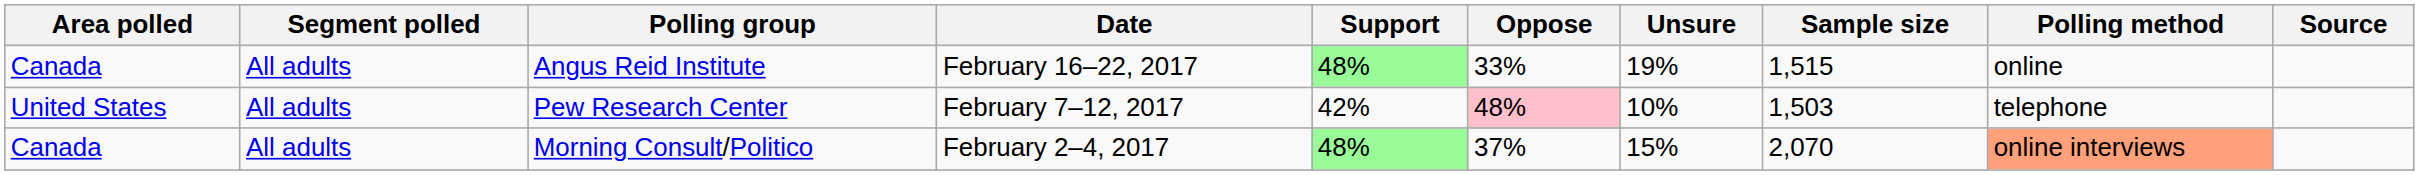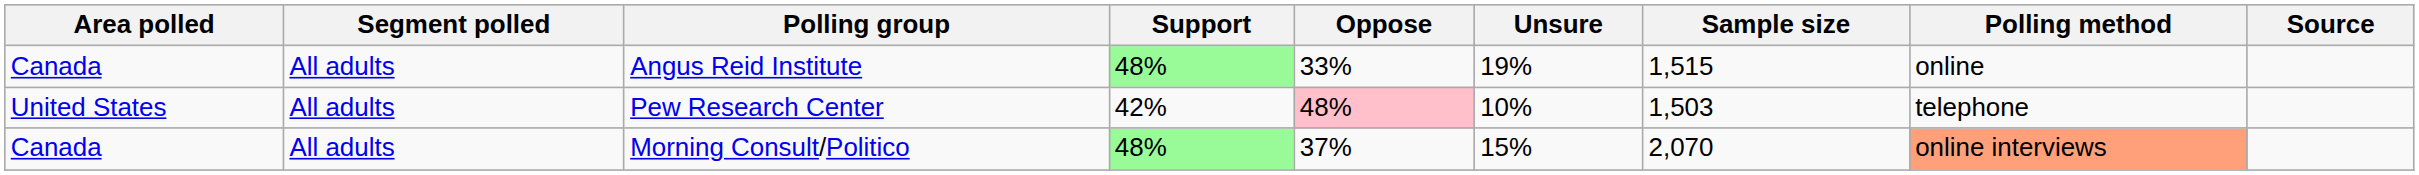- column: (1124, 25)
